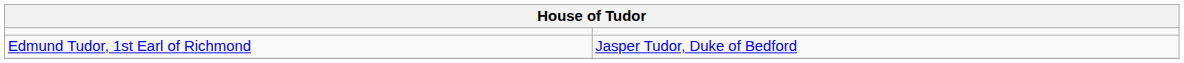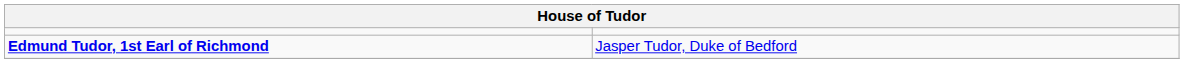(129, 46) normal -> (138, 46) bold
